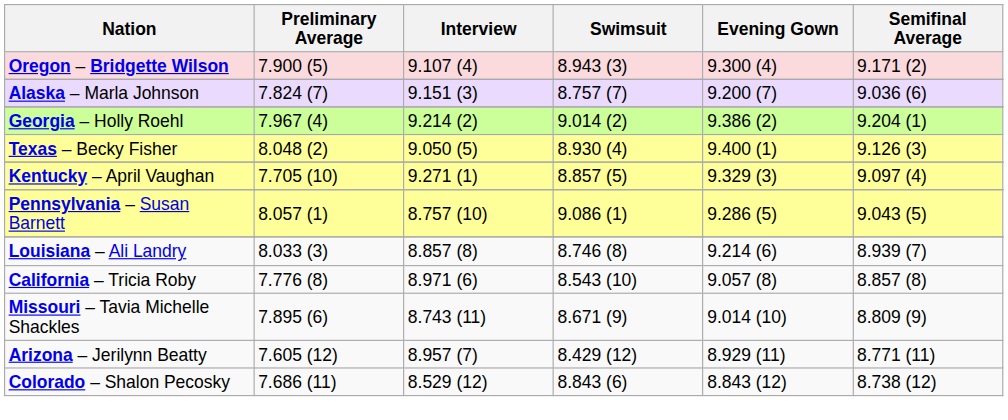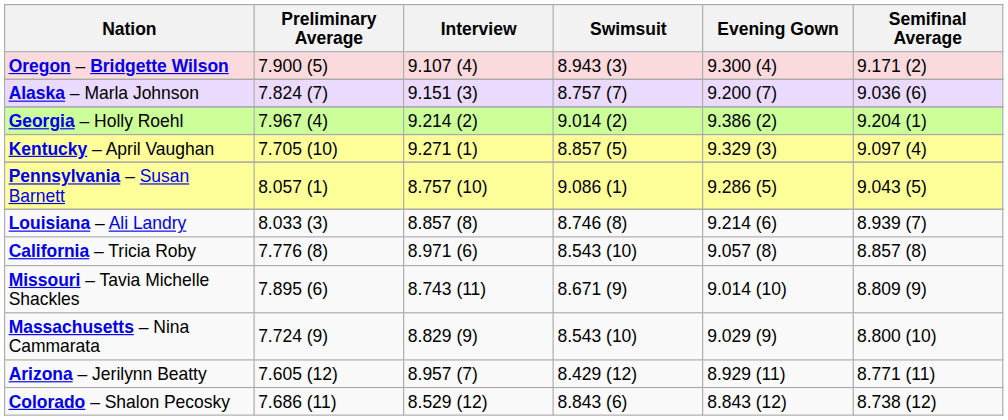- row: (93, 149)
+ row: (99, 336)
